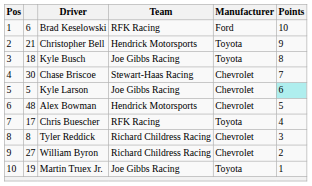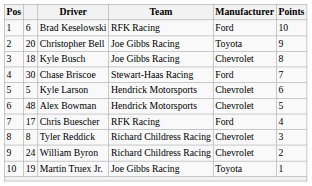(30, 43) 21 -> (30, 43) 20
(154, 43) Hendrick Motorsports -> (145, 43) Joe Gibbs Racing
(229, 58) Toyota -> (235, 58) Chevrolet
(235, 74) Chevrolet -> (225, 74) Ford
(145, 90) Joe Gibbs Racing -> (154, 90) Hendrick Motorsports
(281, 90) paleturquoise background -> (281, 90) no background
(229, 121) Toyota -> (225, 121) Ford
(30, 152) 27 -> (30, 152) 24
